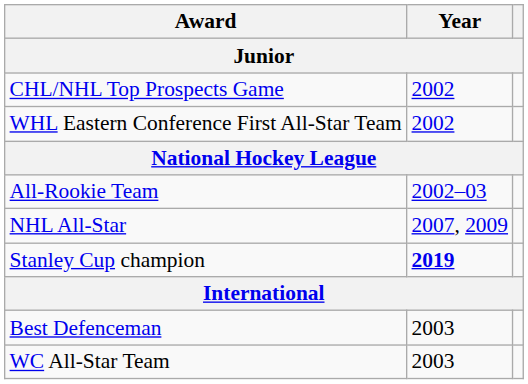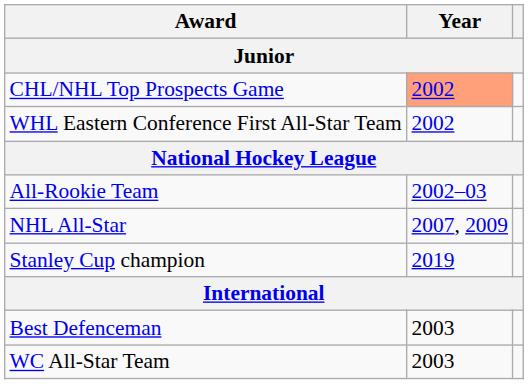(433, 89) no background -> (433, 89) lightsalmon background
(433, 259) bold -> (433, 259) normal
